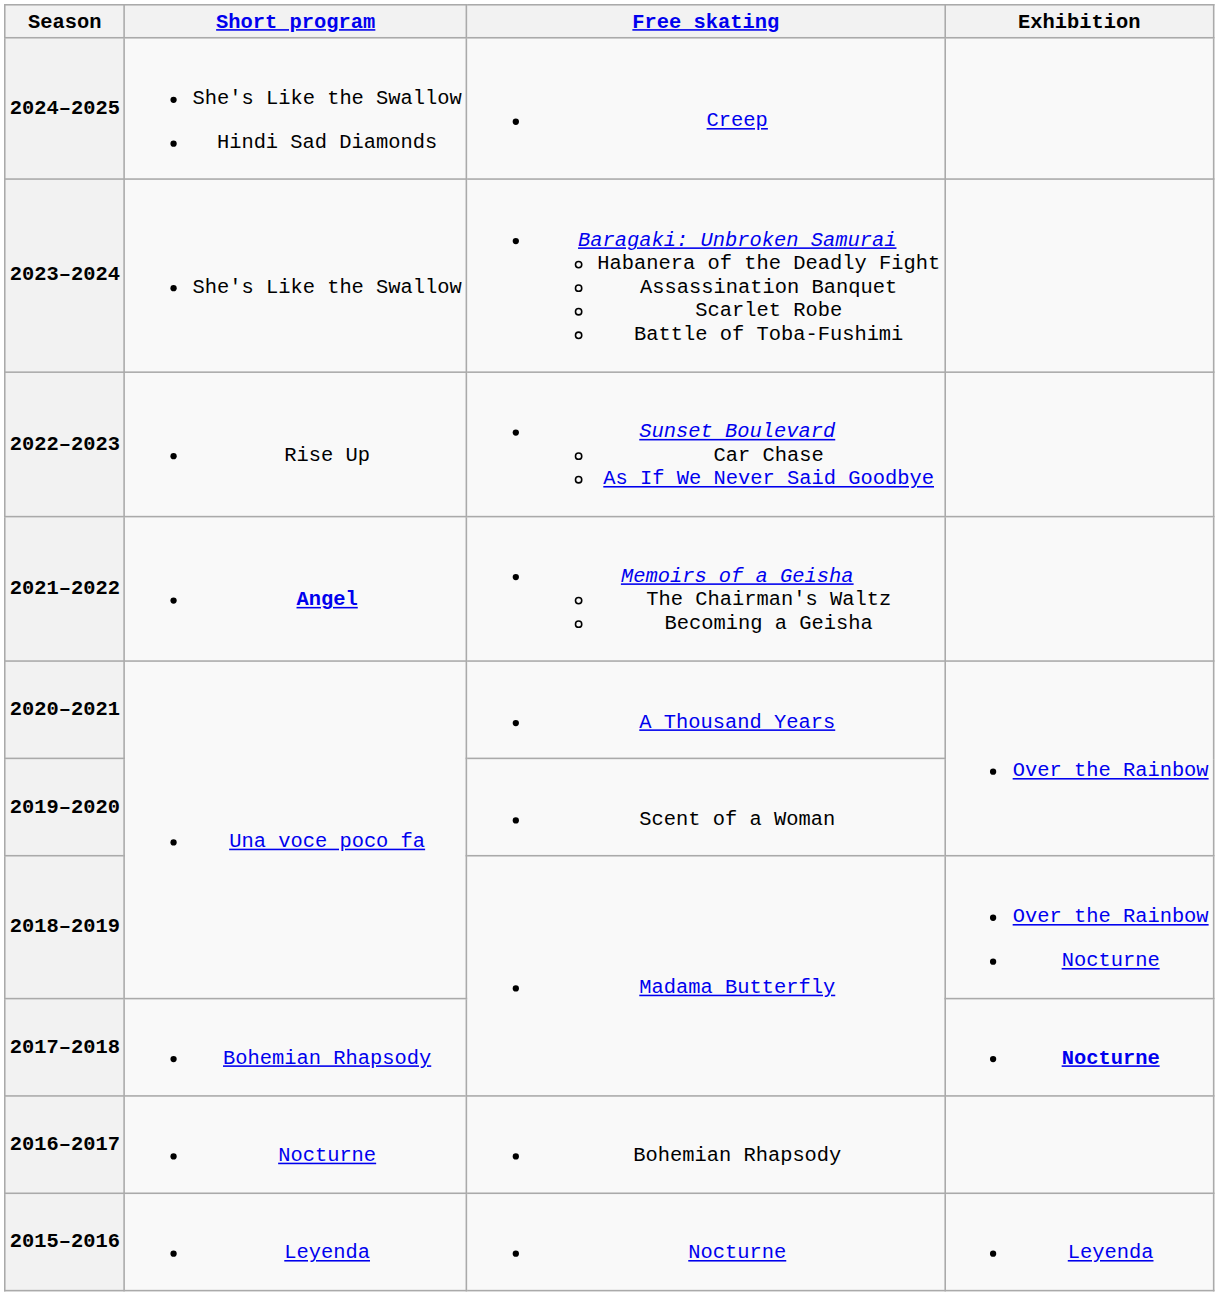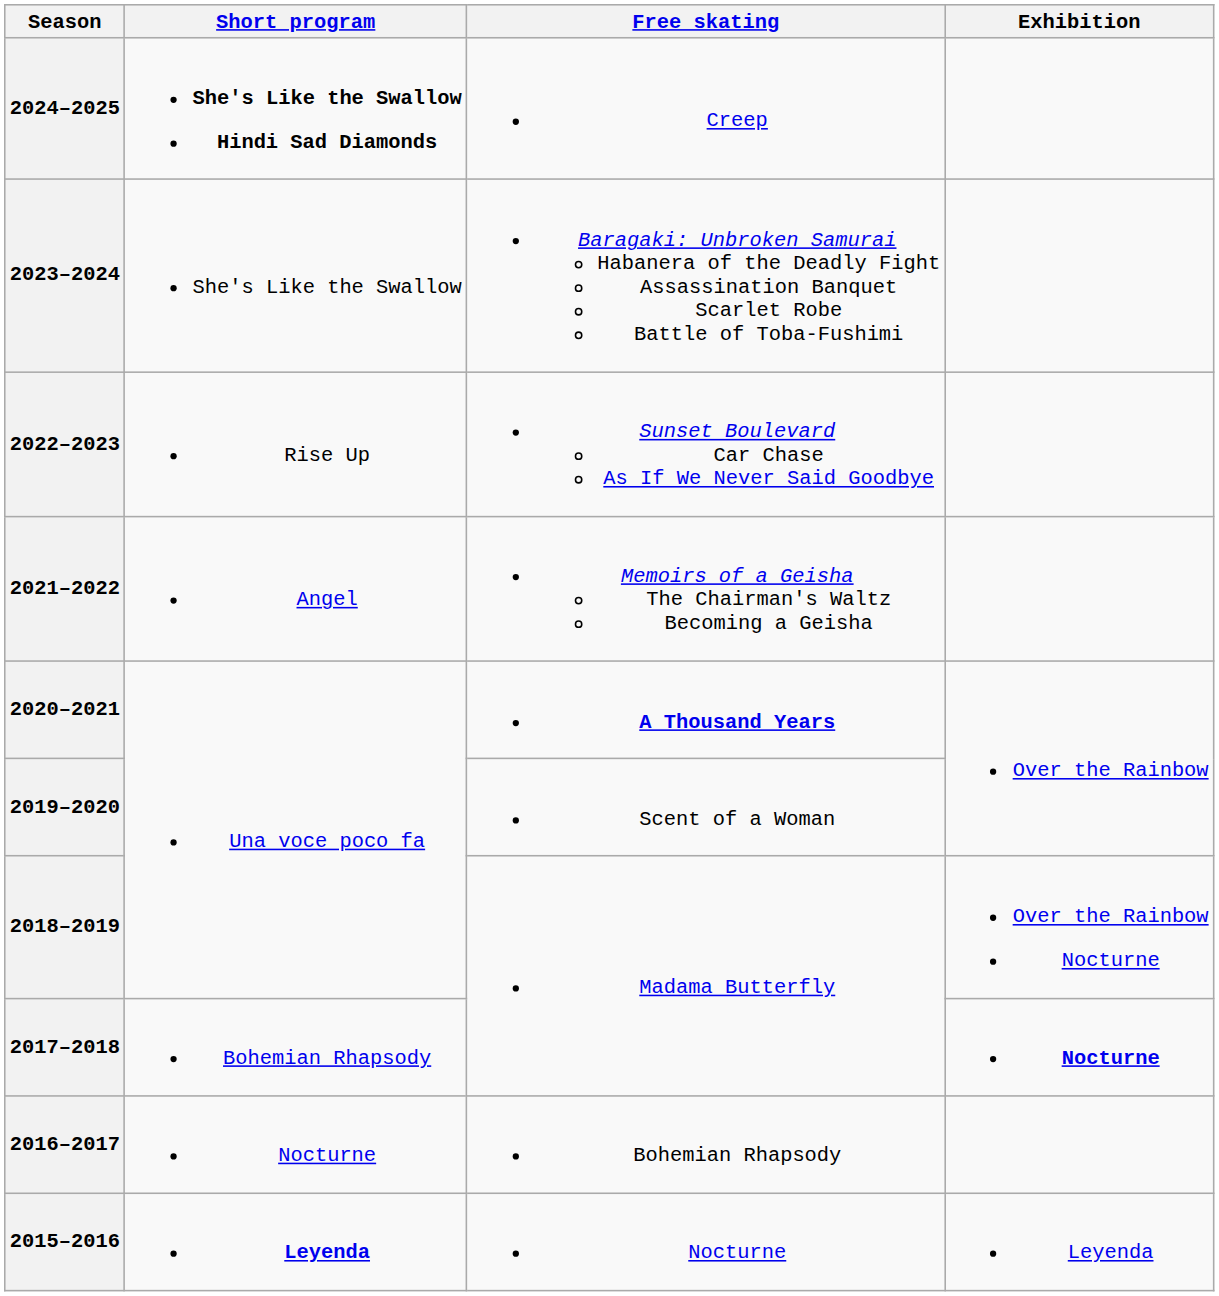(296, 121) normal -> (296, 121) bold
(296, 600) bold -> (296, 600) normal
(706, 722) normal -> (706, 722) bold
(296, 1254) normal -> (296, 1254) bold
